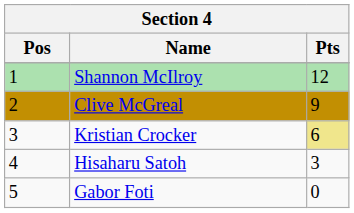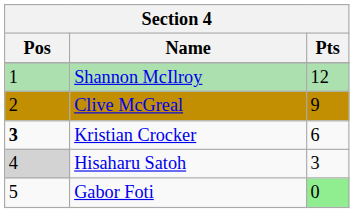(13, 134) normal -> (13, 134) bold
(315, 134) khaki background -> (315, 134) no background
(13, 163) no background -> (13, 163) lightgrey background
(315, 192) no background -> (315, 192) lightgreen background
